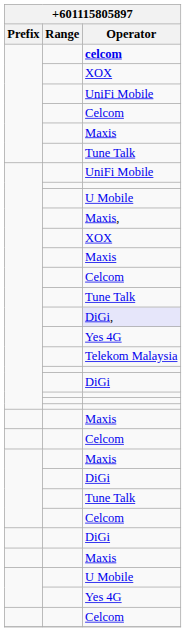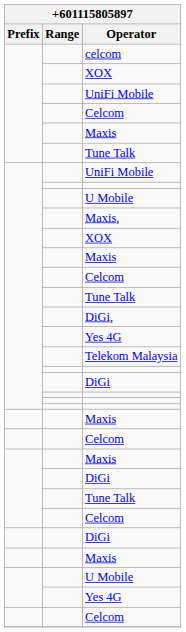(103, 53) bold -> (103, 53) normal
(99, 317) lavender background -> (99, 317) no background
